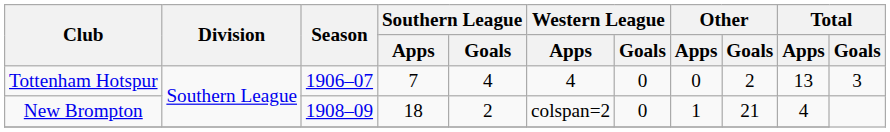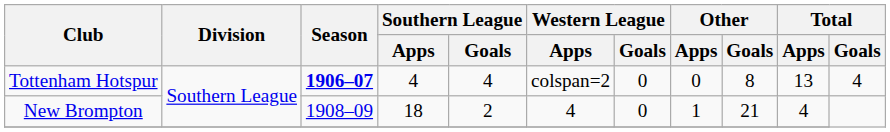(339, 80) normal -> (339, 80) bold
(413, 80) 7 -> (413, 80) 4
(571, 80) 4 -> (571, 80) colspan=2
(750, 80) 2 -> (750, 80) 8
(857, 80) 3 -> (857, 80) 4
(571, 111) colspan=2 -> (571, 111) 4
